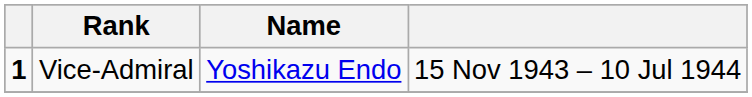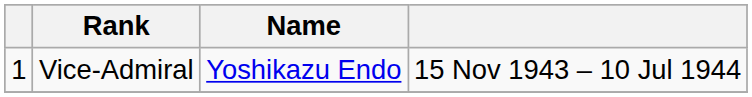(19, 69) bold -> (19, 69) normal
